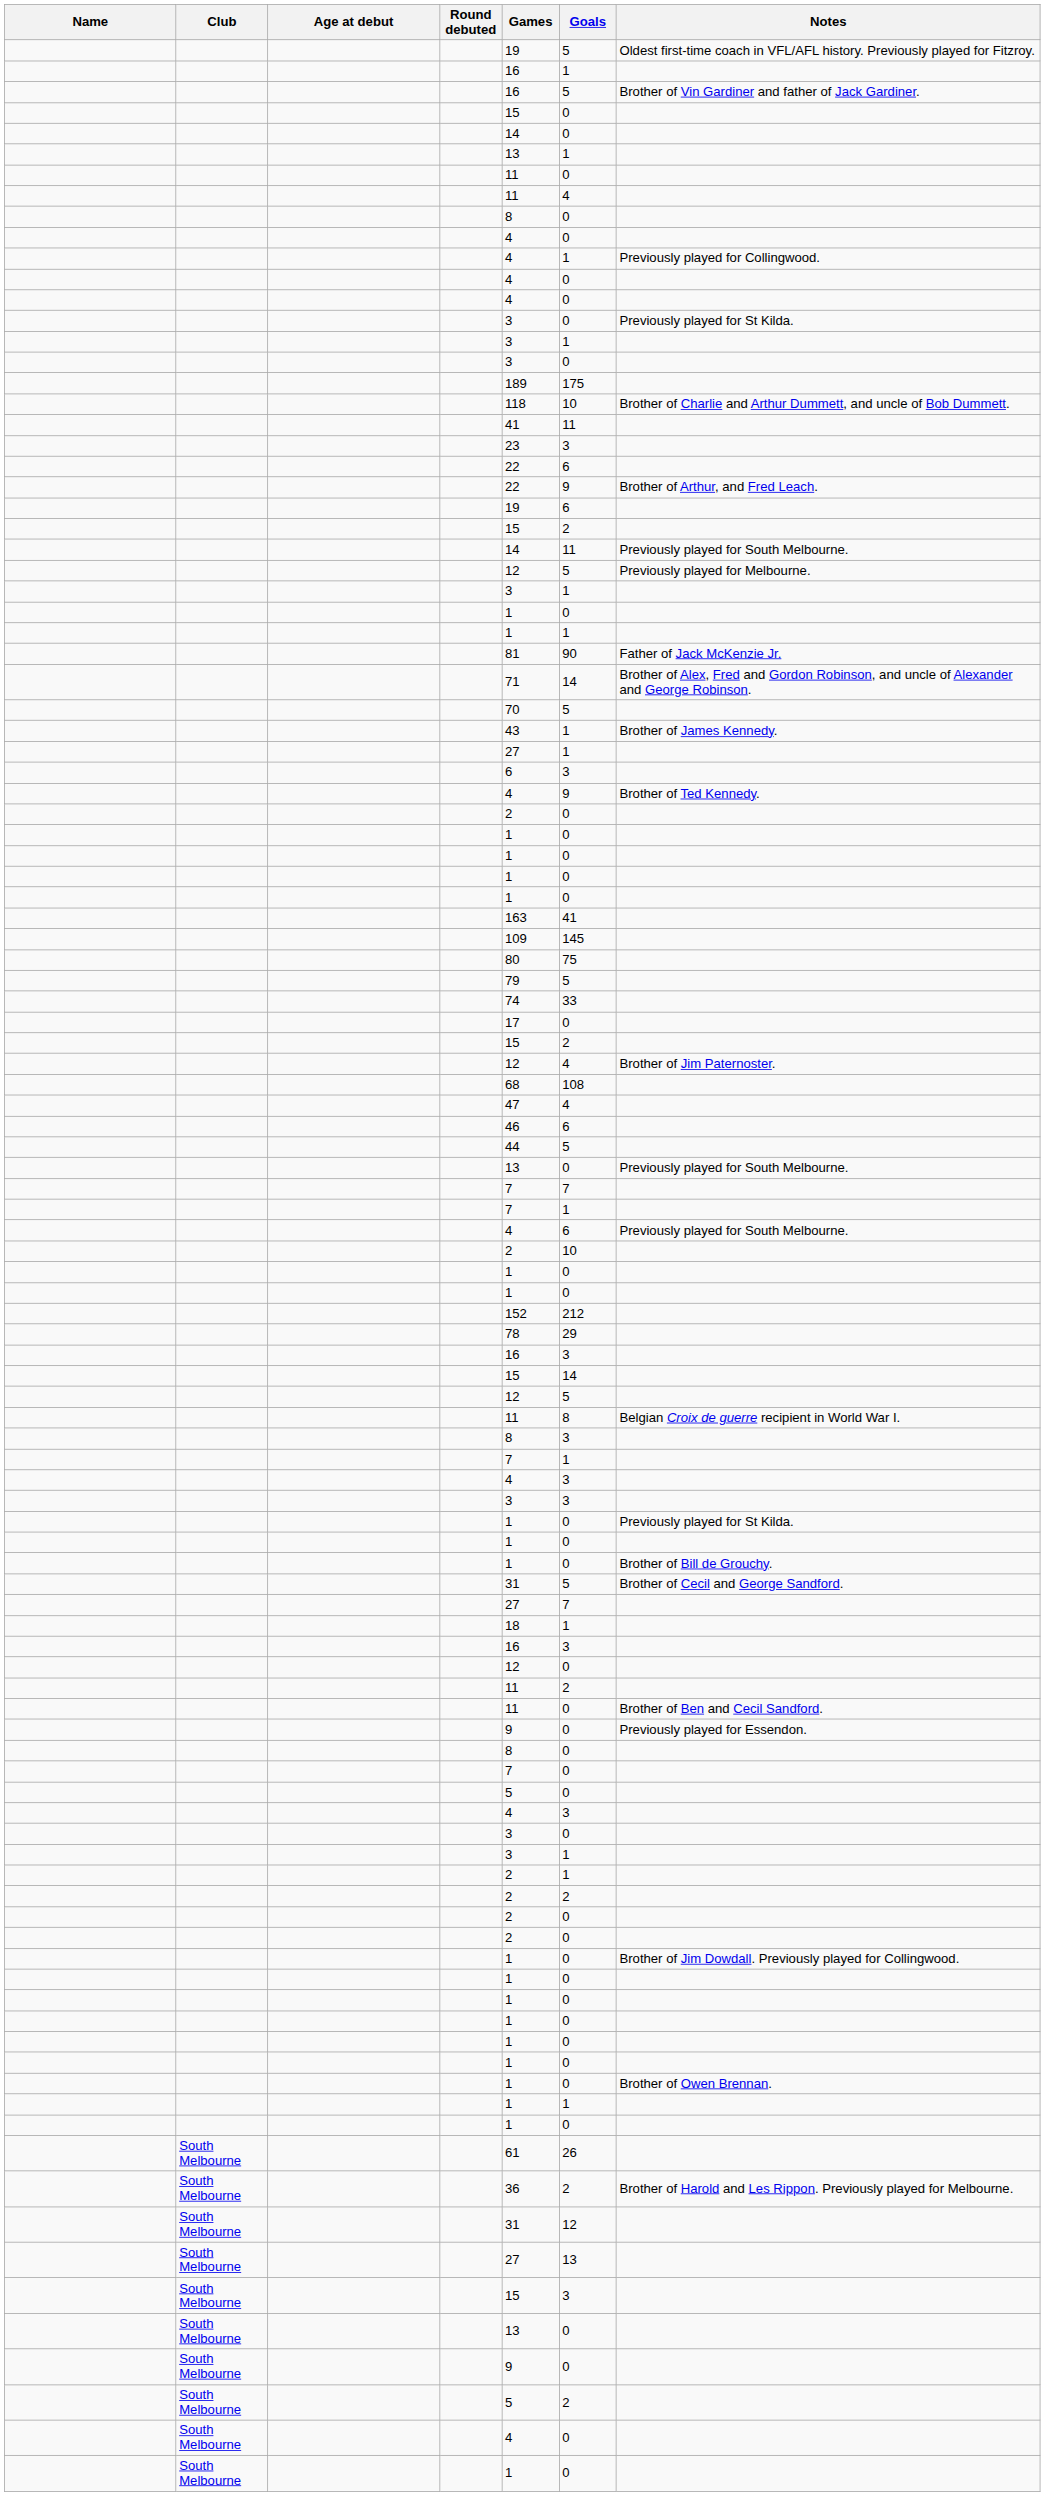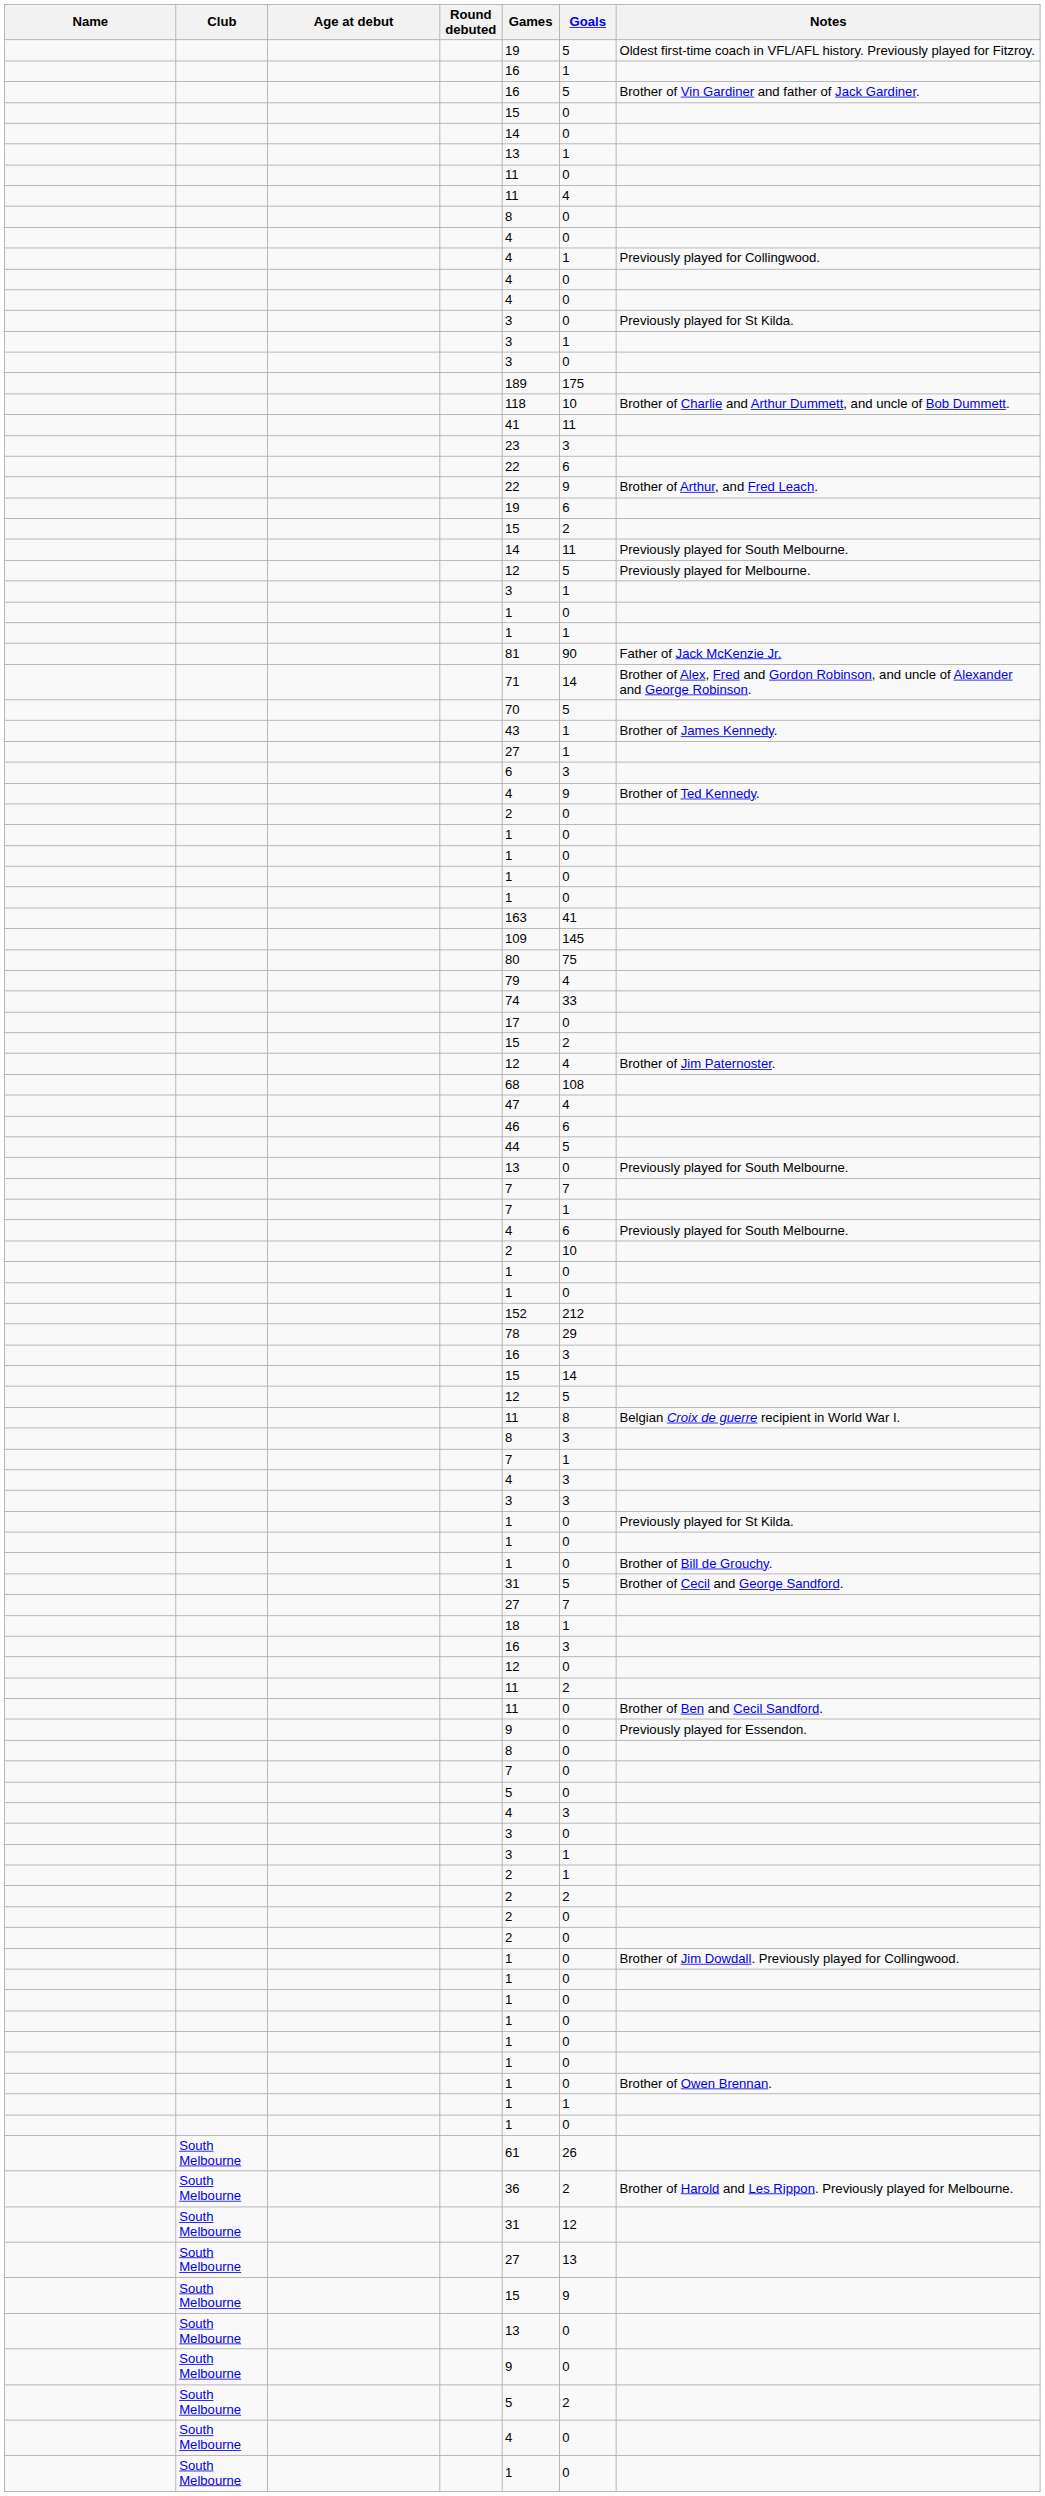(566, 980) 5 -> (566, 980) 4
(566, 2295) 3 -> (566, 2295) 9
